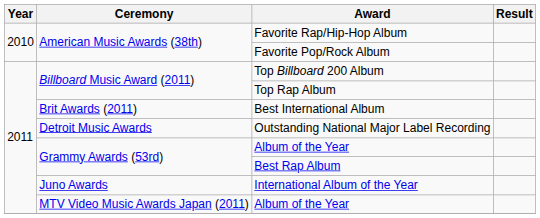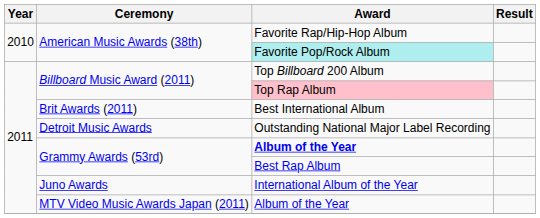(322, 52) no background -> (322, 52) paleturquoise background
(295, 90) no background -> (295, 90) pink background
(302, 147) normal -> (305, 147) bold
